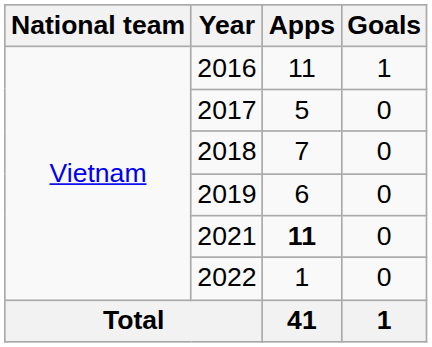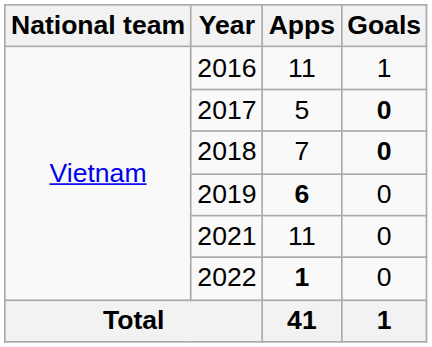(384, 109) normal -> (384, 109) bold
(384, 151) normal -> (384, 151) bold
(302, 194) normal -> (302, 194) bold
(302, 236) bold -> (302, 236) normal
(302, 278) normal -> (302, 278) bold
